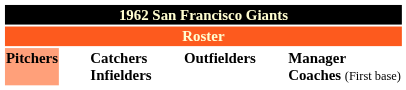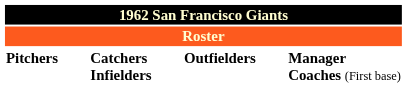(32, 57) lightsalmon background -> (32, 57) no background
